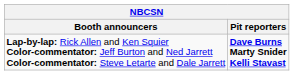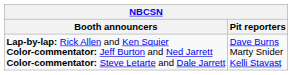(258, 52) bold -> (256, 52) normal
